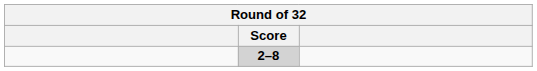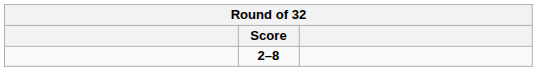(268, 57) lightgrey background -> (268, 57) no background
